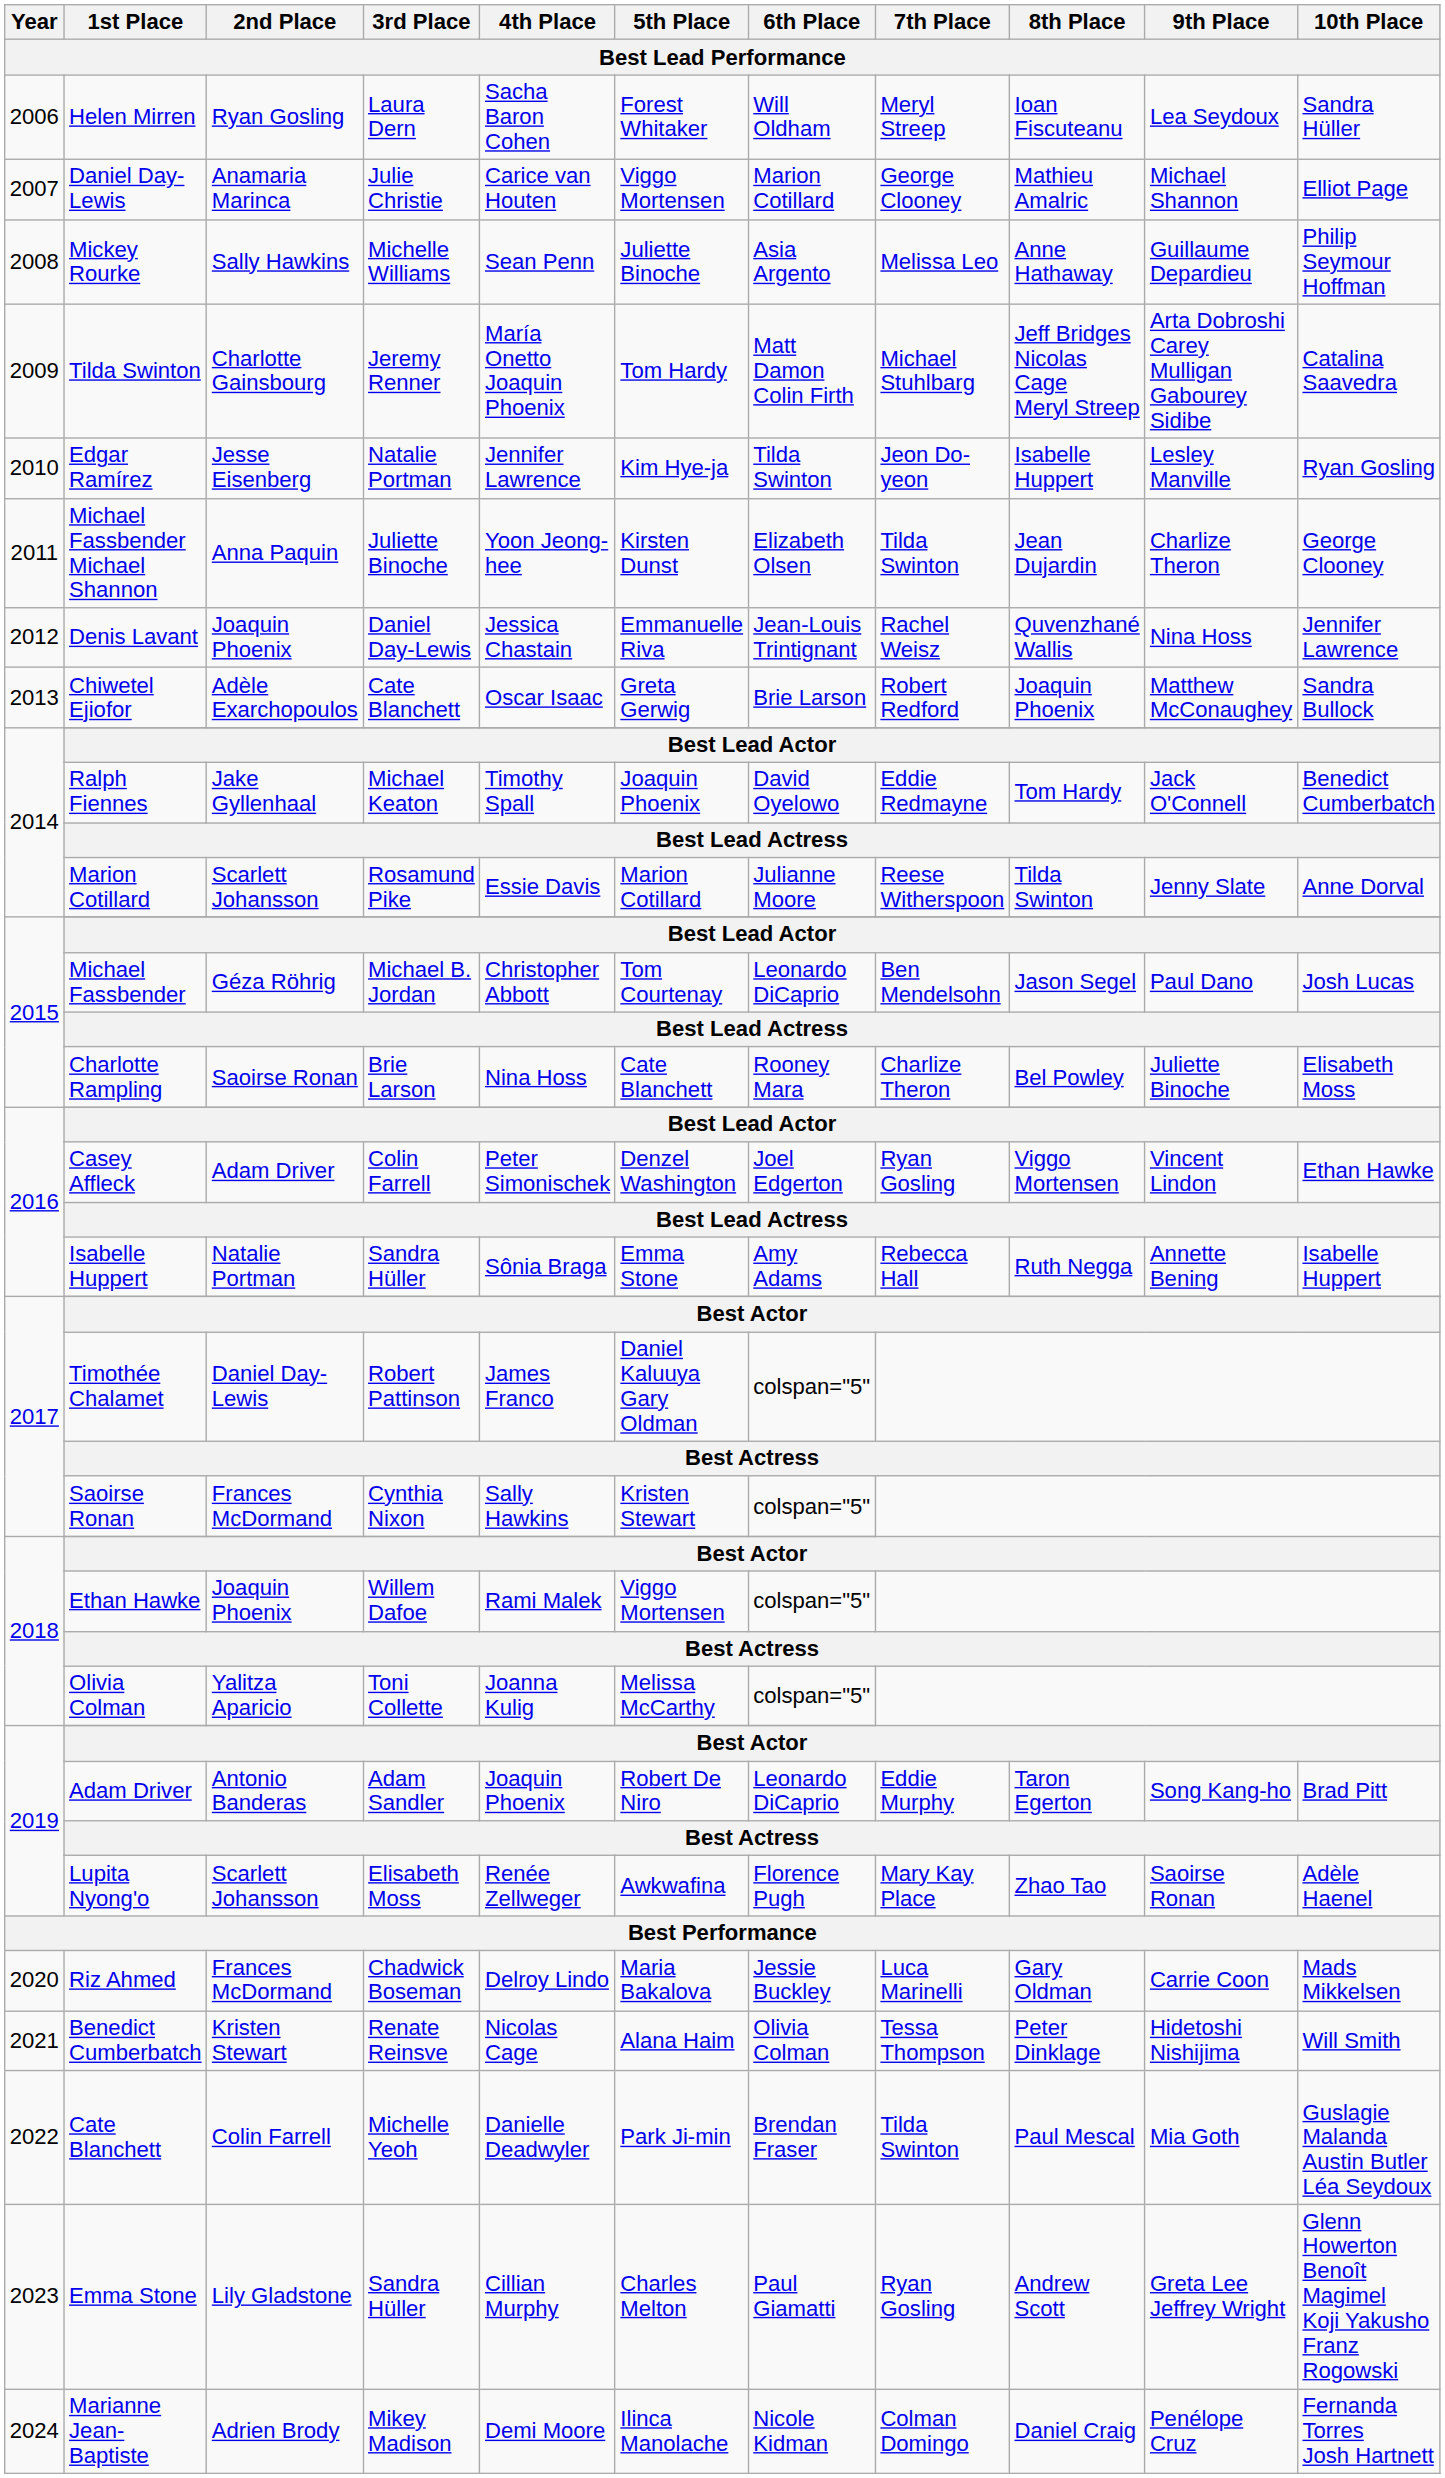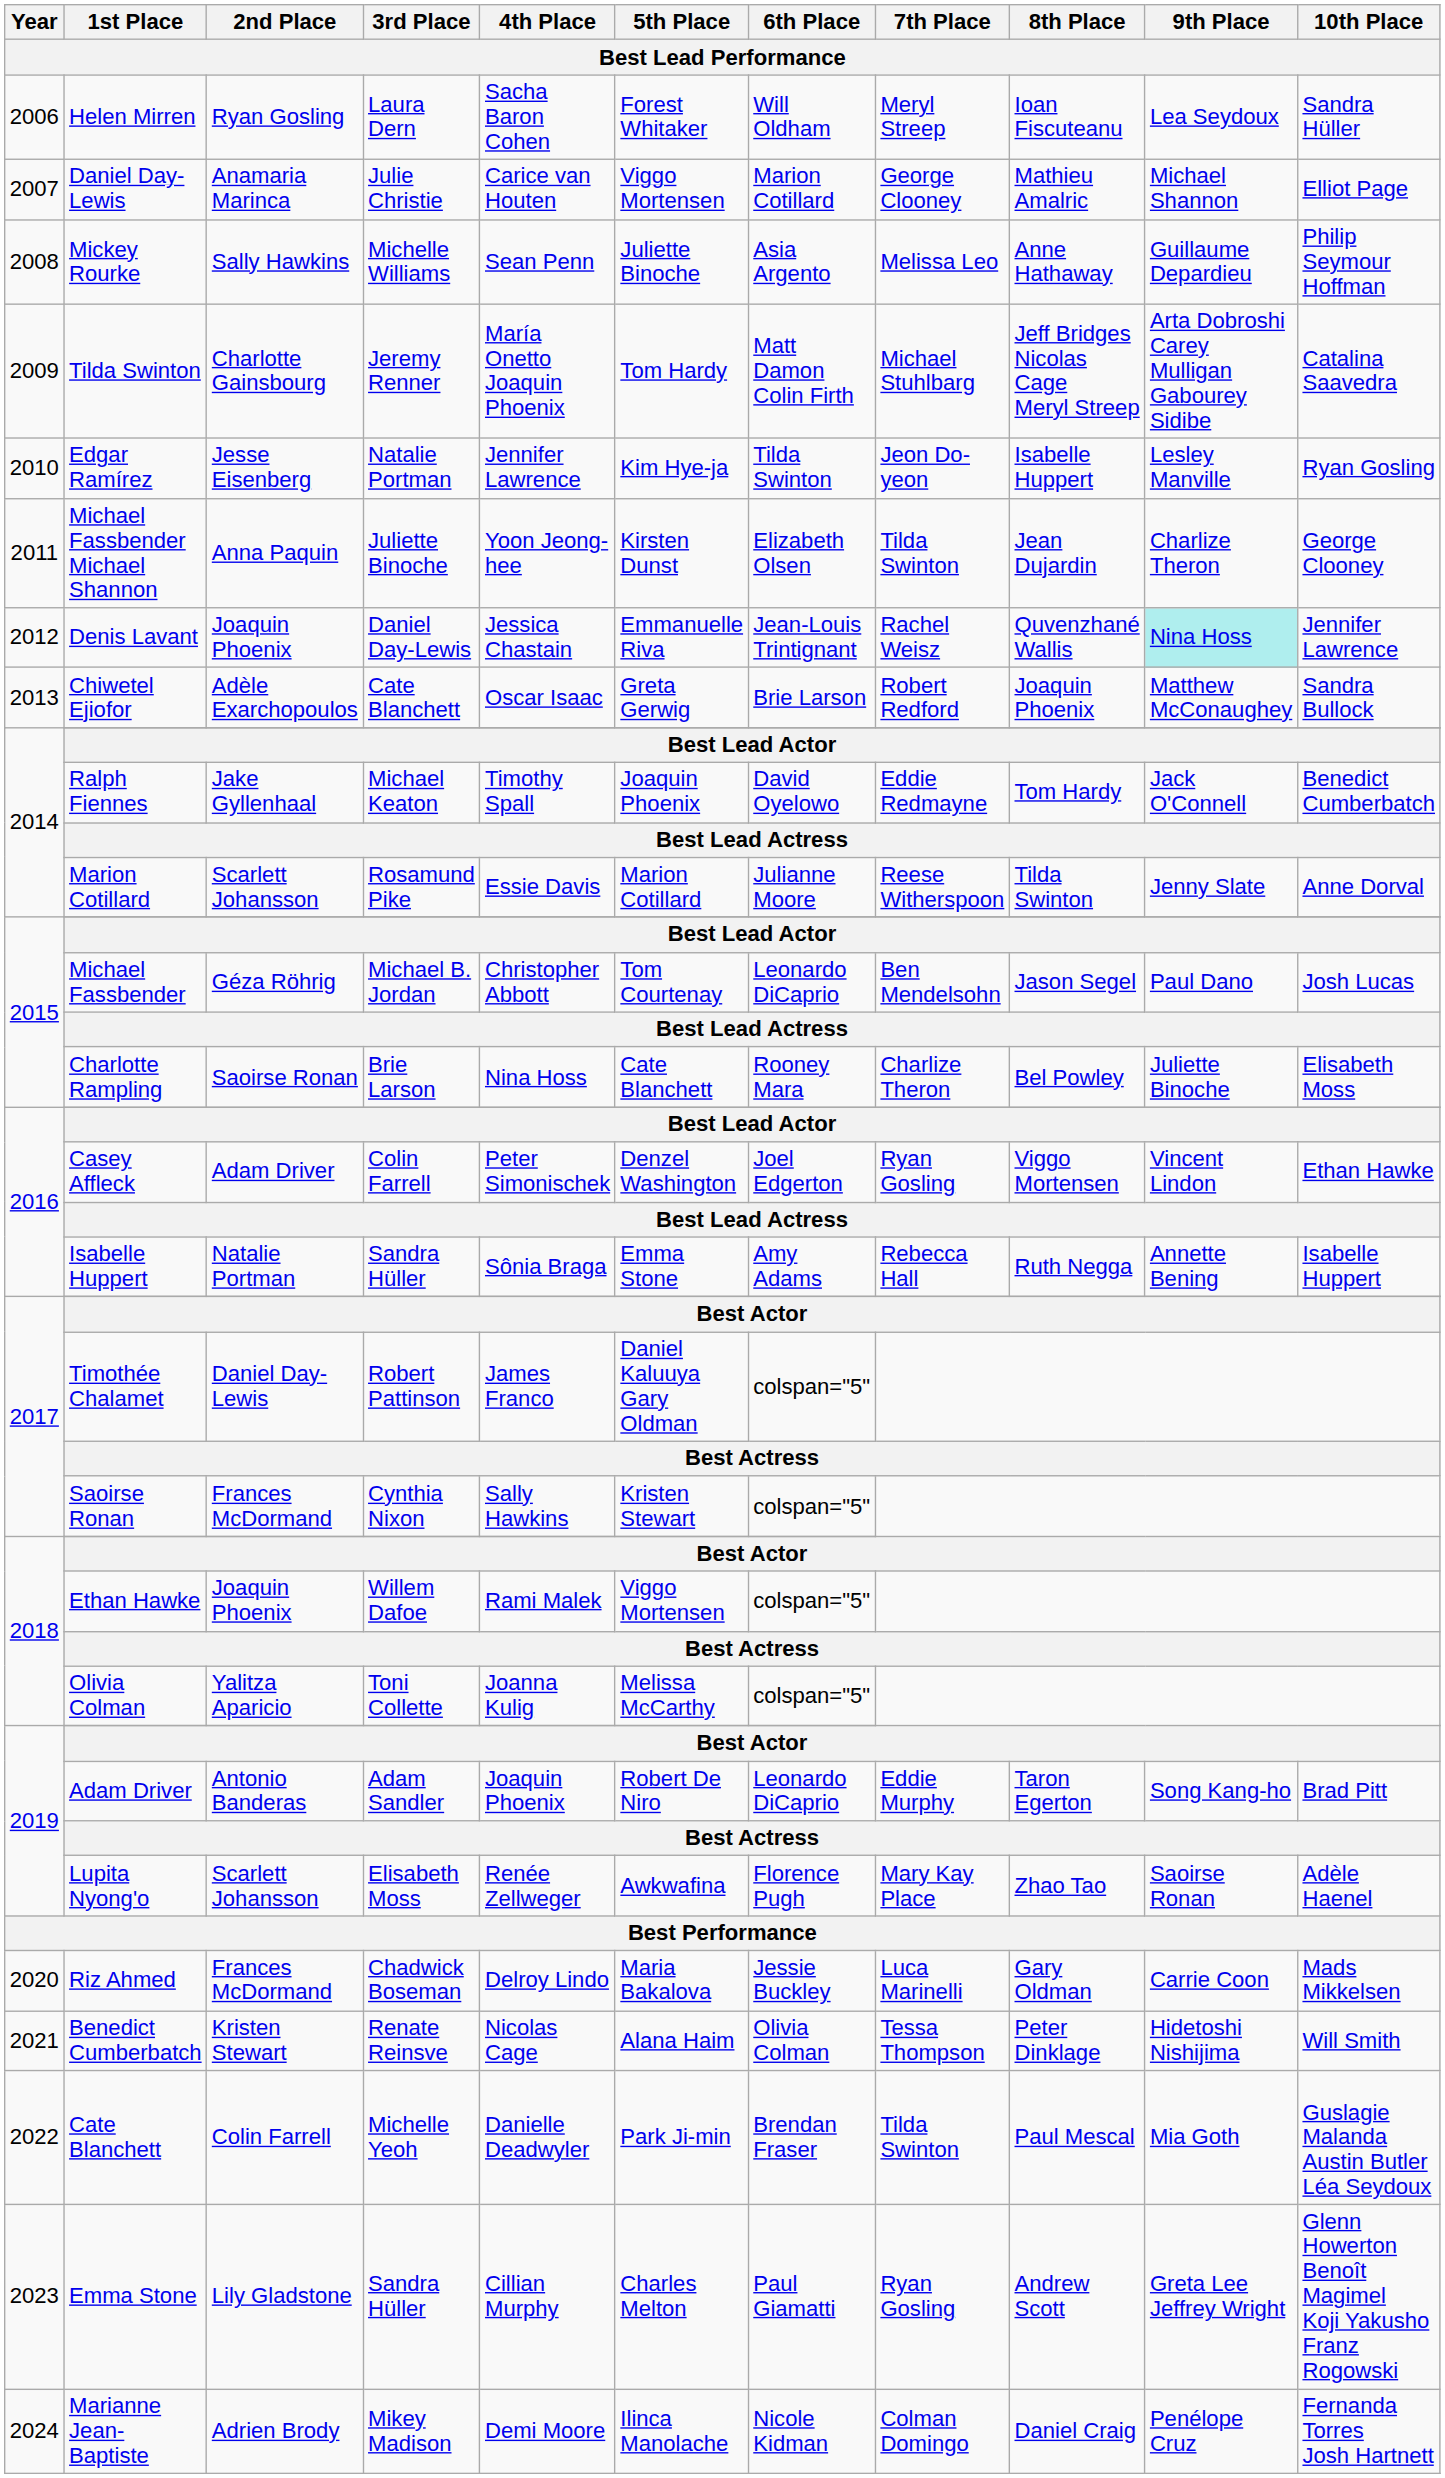(1201, 637) no background -> (1201, 637) paleturquoise background
